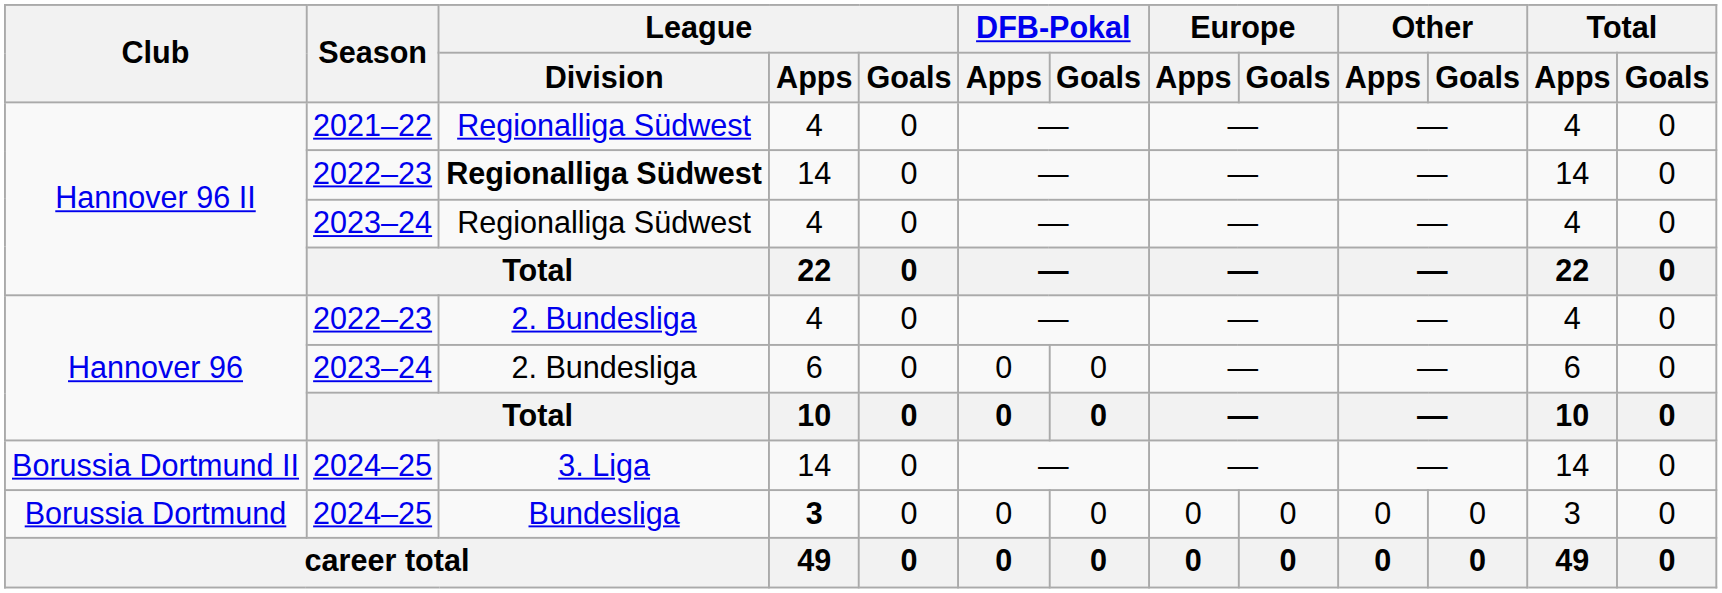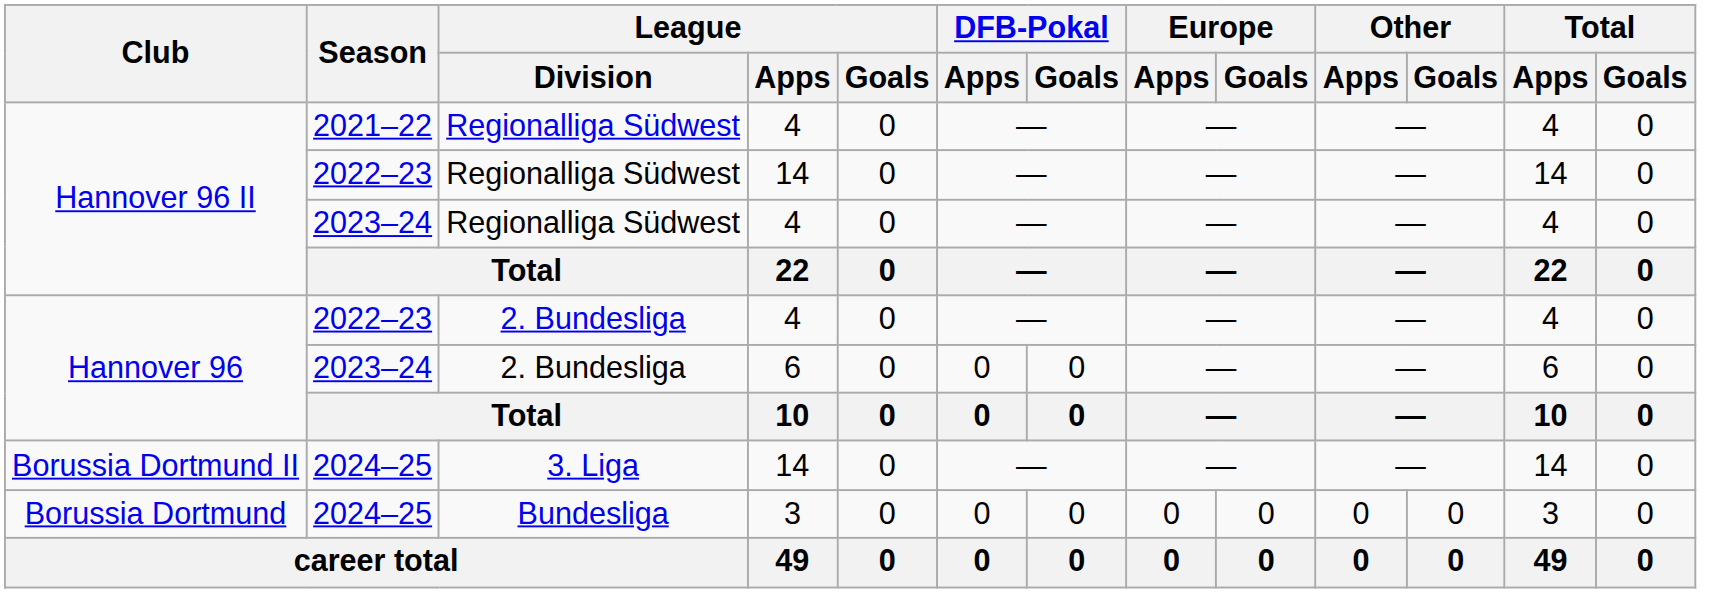(604, 174) bold -> (593, 174) normal
(814, 513) bold -> (792, 513) normal
